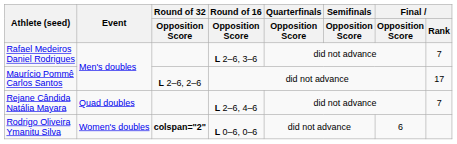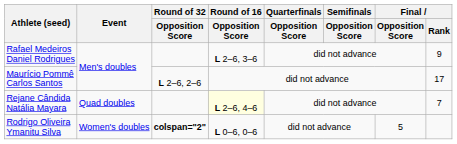(439, 55) 7 -> (439, 55) 9
(236, 108) no background -> (236, 108) lightyellow background
(400, 127) 6 -> (400, 127) 5
